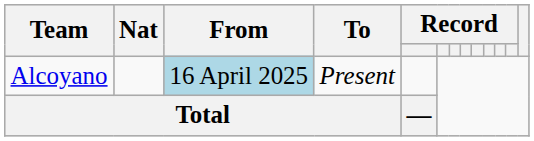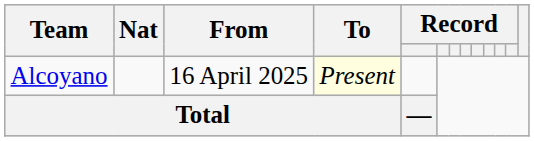(239, 75) lightblue background -> (239, 75) no background
(357, 75) no background -> (357, 75) lightyellow background
